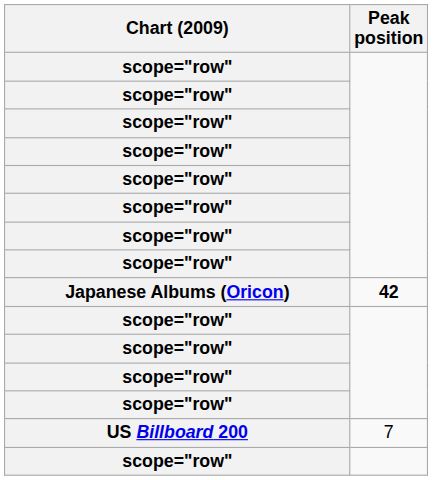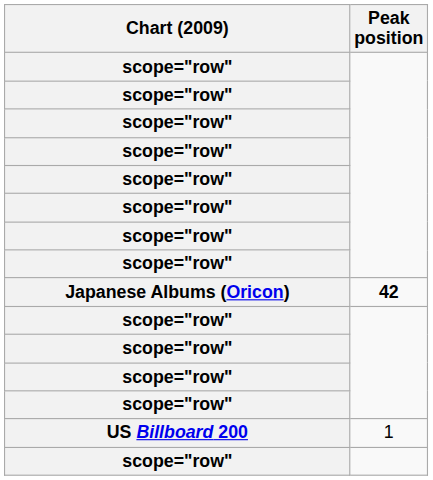(389, 432) 7 -> (389, 432) 1
